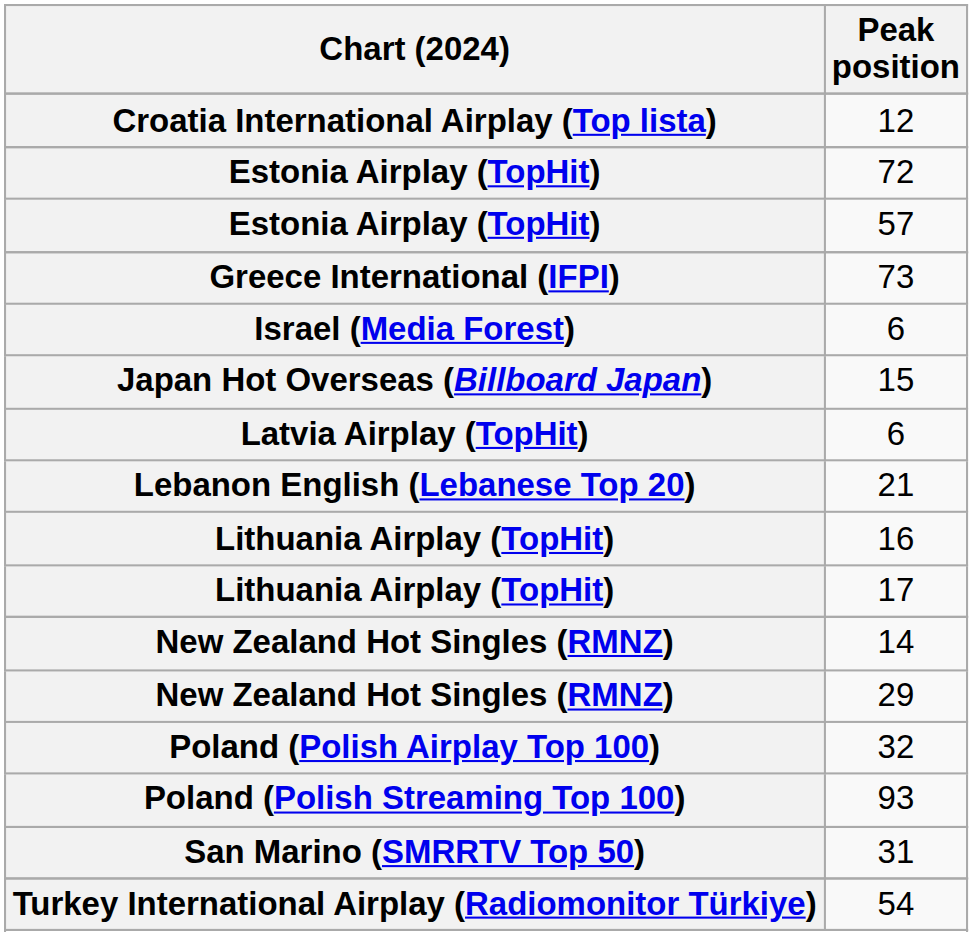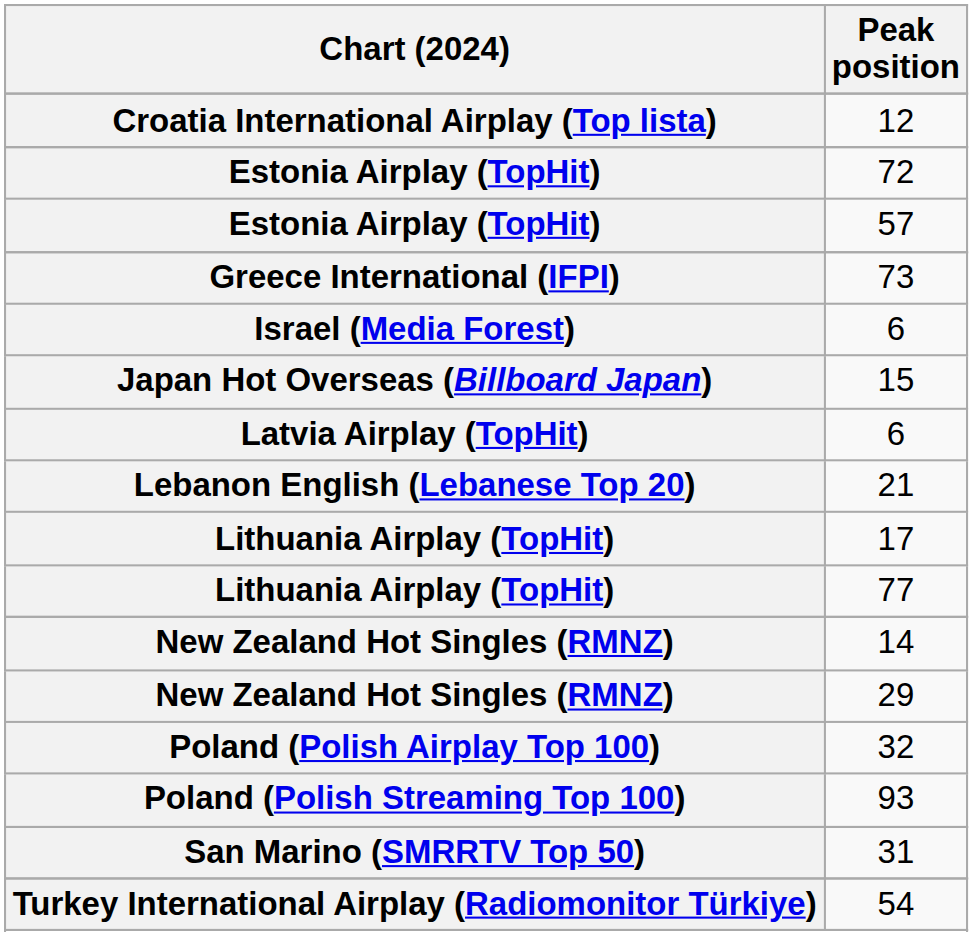(896, 538) 16 -> (896, 538) 17
(896, 590) 17 -> (896, 590) 77
